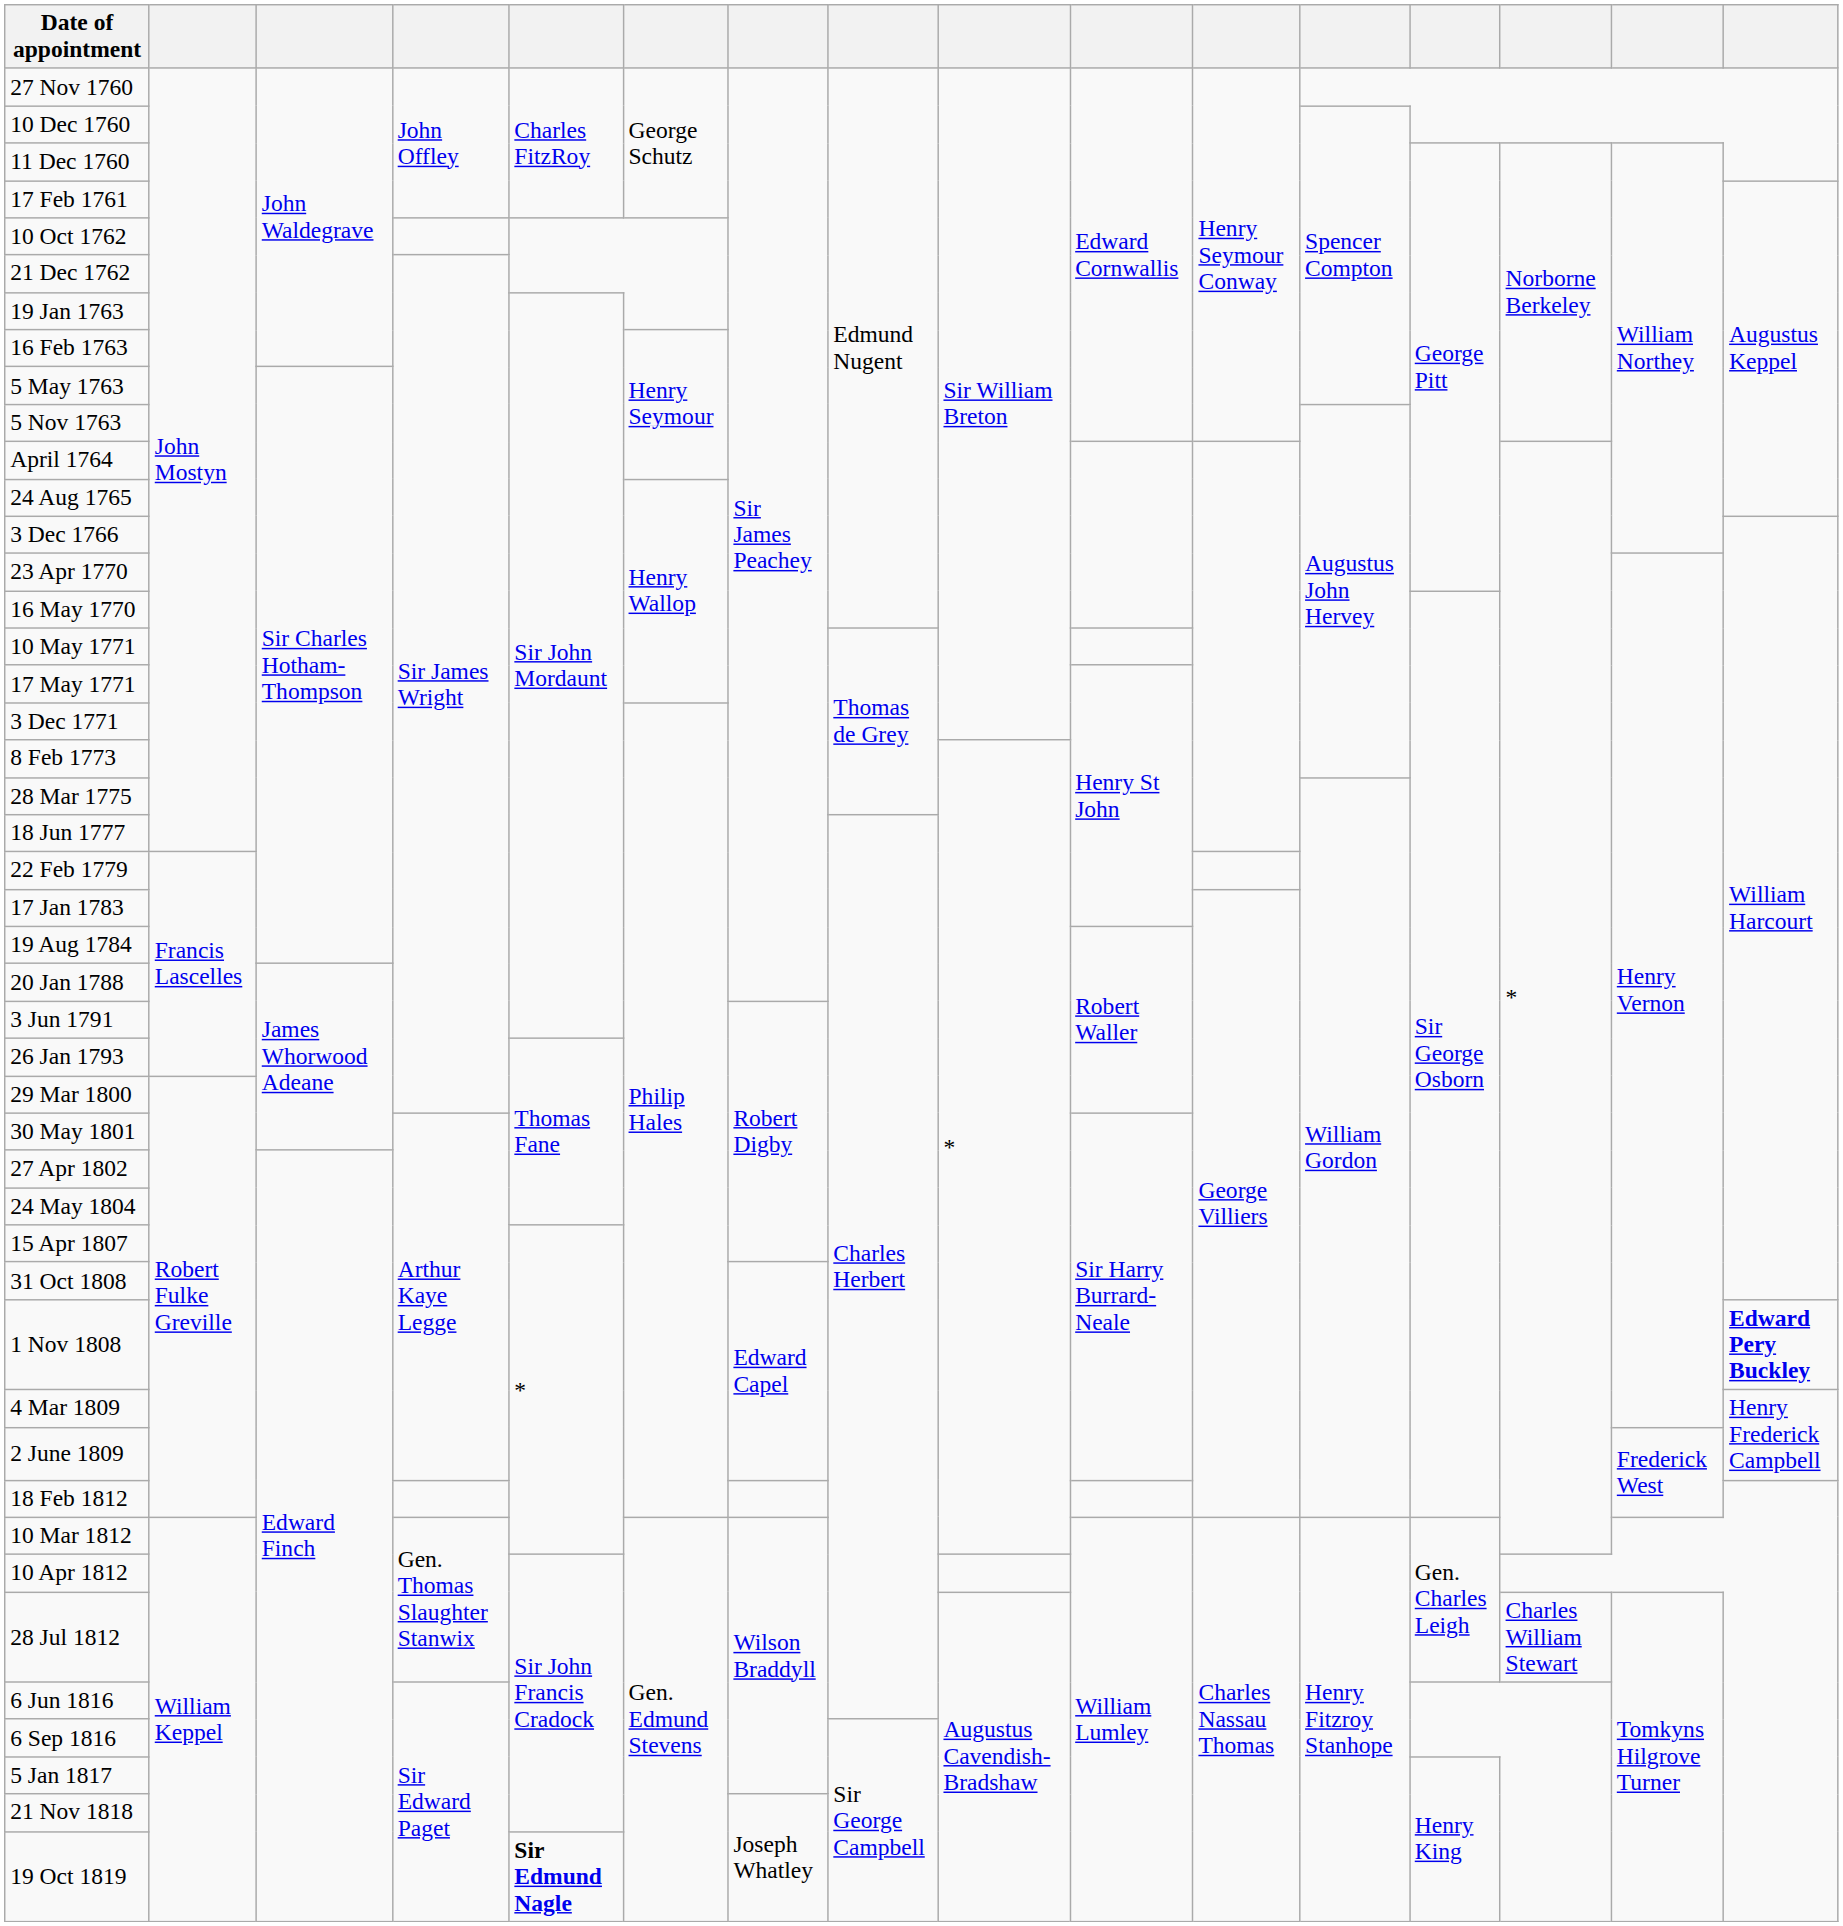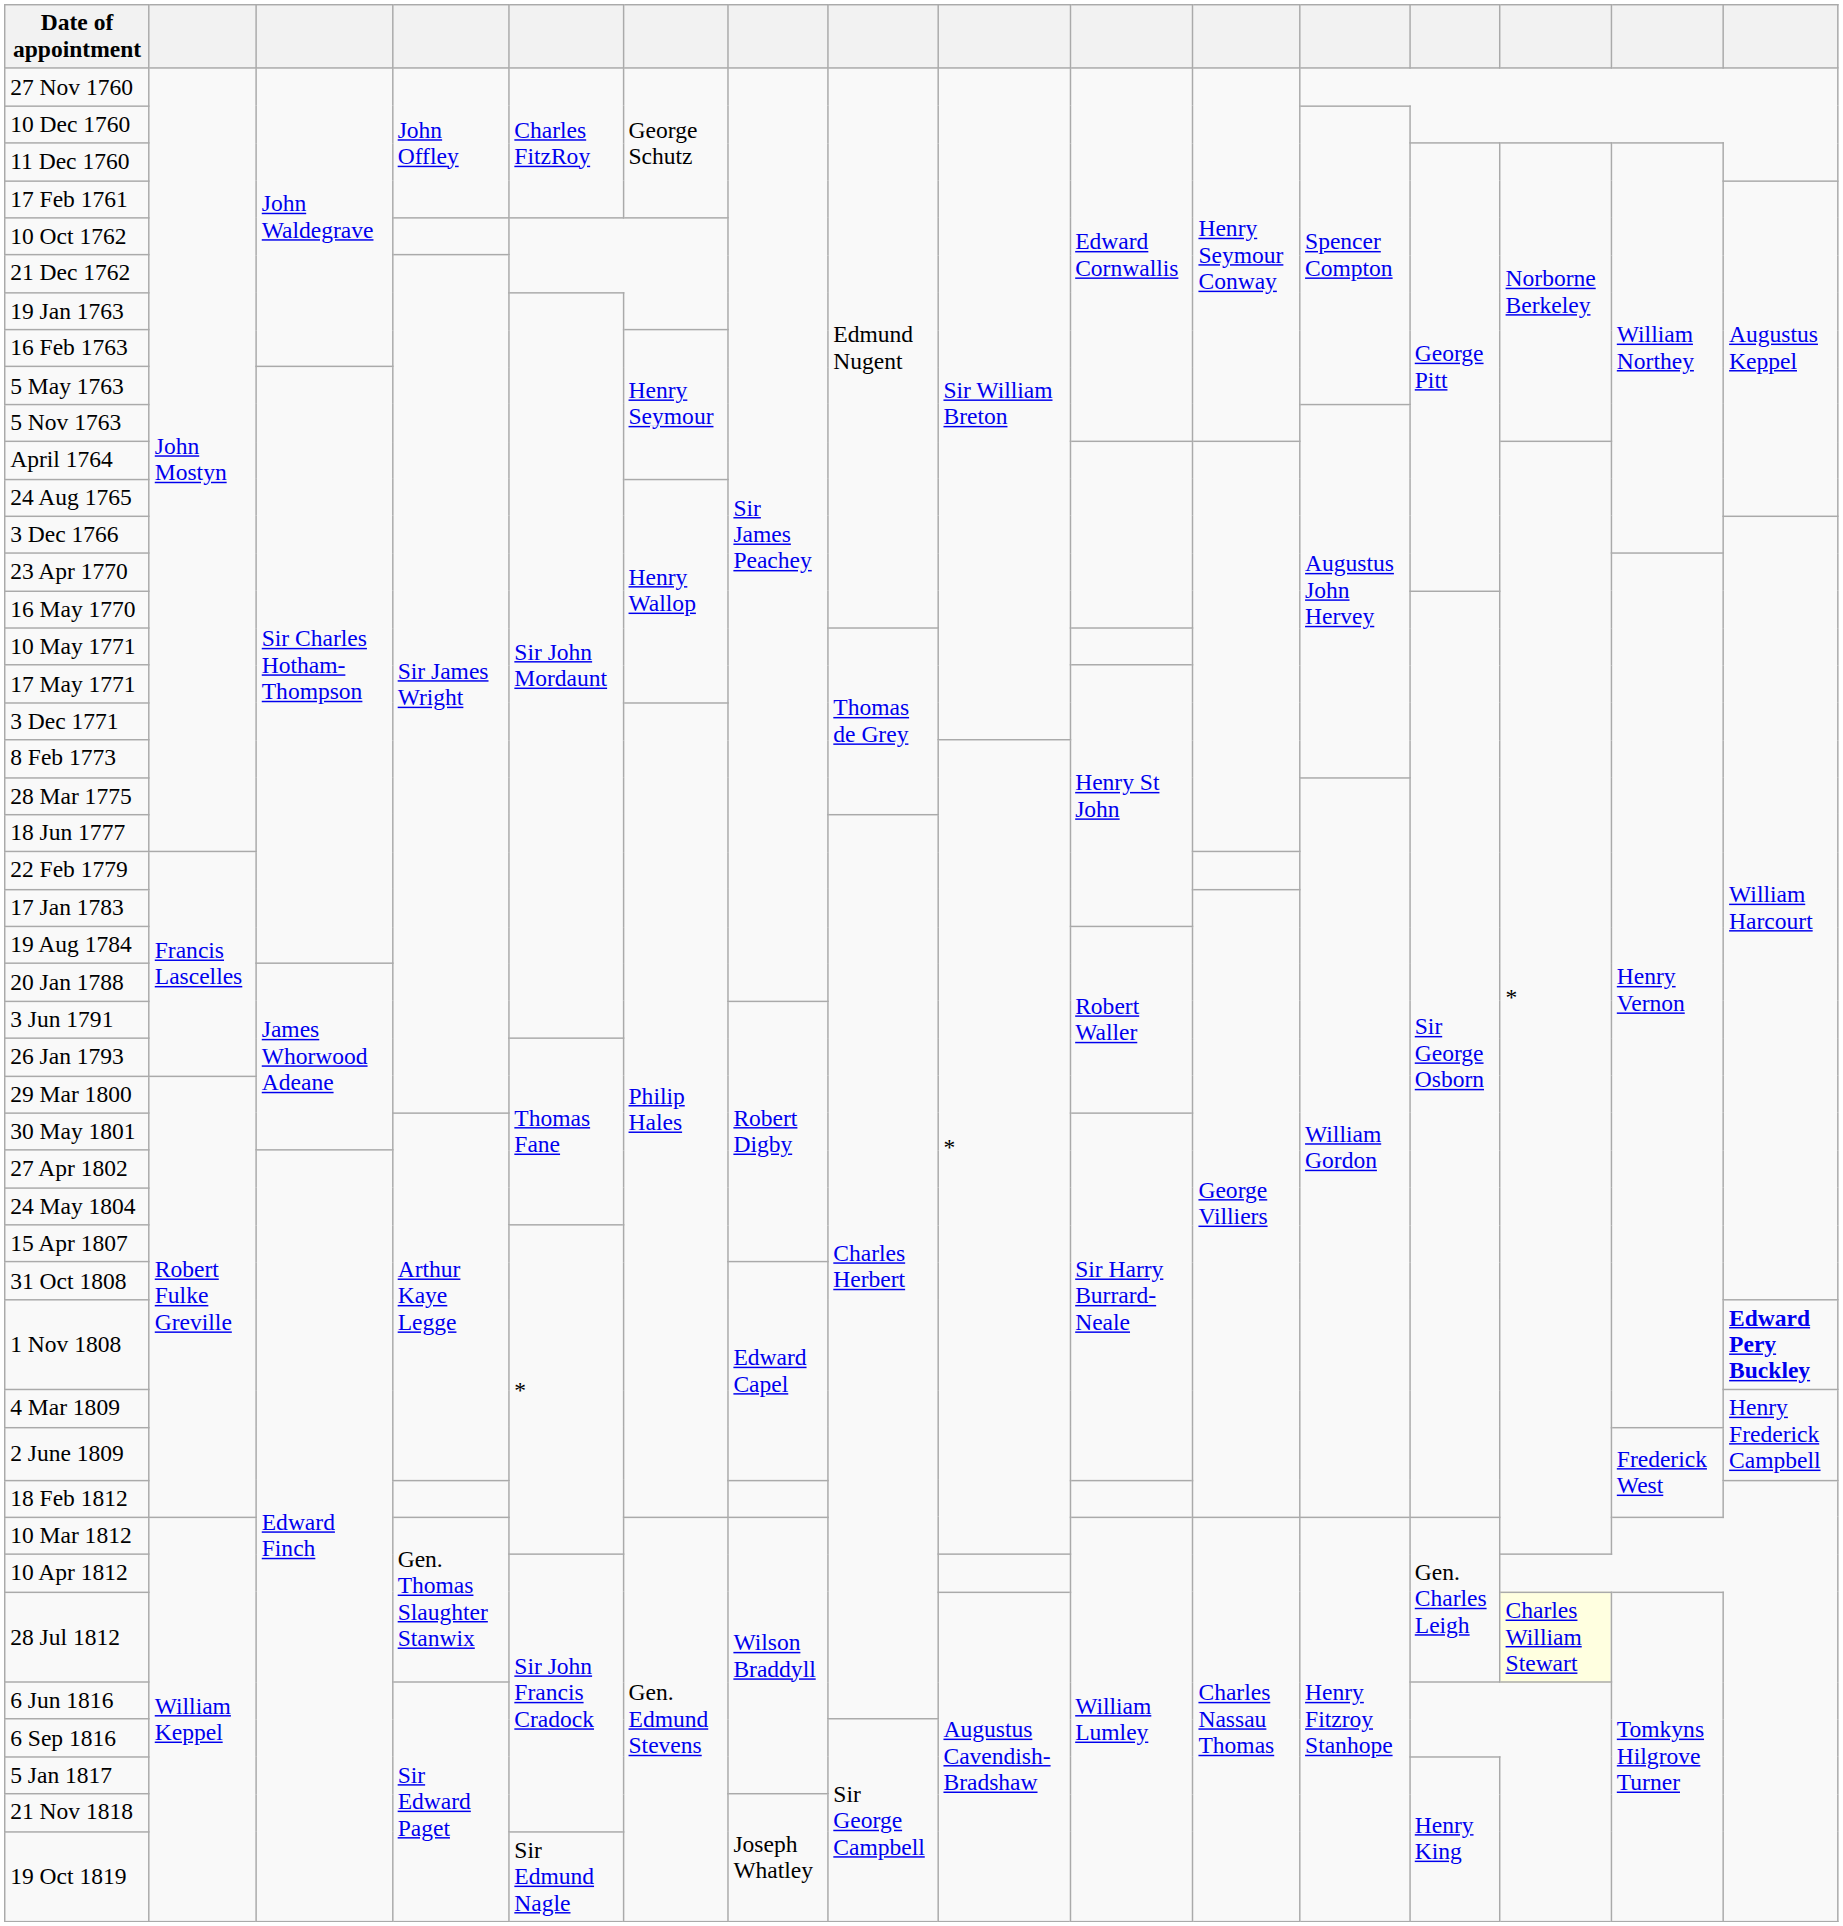(1544, 1636) no background -> (1544, 1636) lightyellow background
(558, 1876) bold -> (554, 1876) normal
